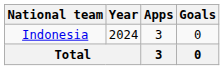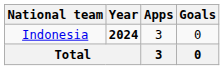(124, 34) normal -> (124, 34) bold
